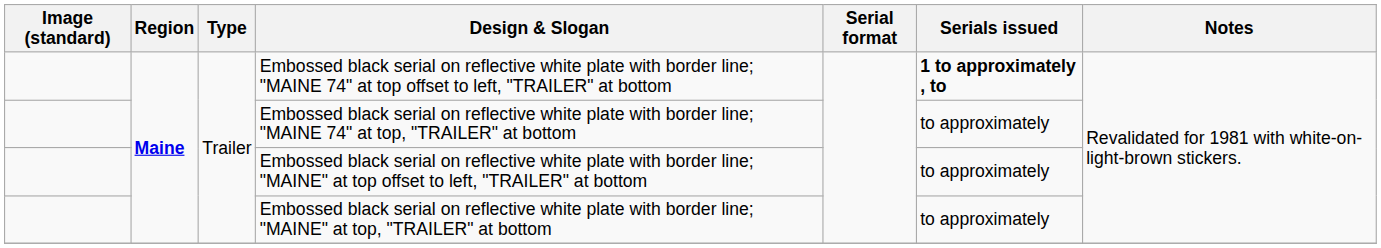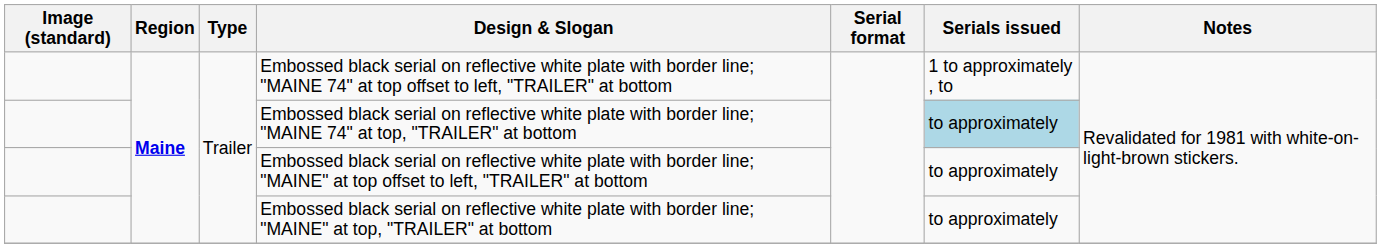(998, 76) bold -> (1000, 76) normal
(985, 123) no background -> (993, 123) lightblue background
